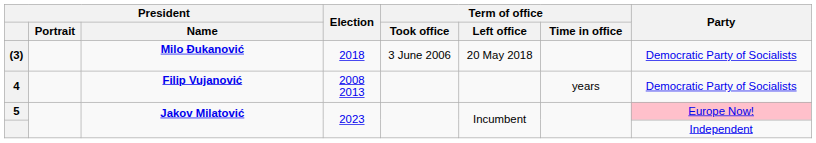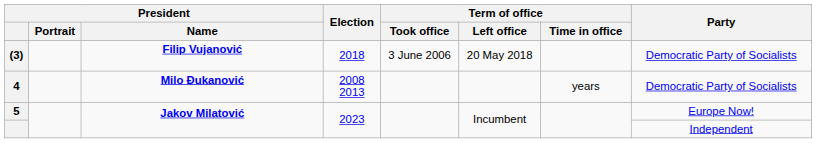(202, 49) Milo Đukanović -> (202, 49) Filip Vujanović
(202, 80) Filip Vujanović -> (202, 80) Milo Đukanović
(721, 111) pink background -> (721, 111) no background
